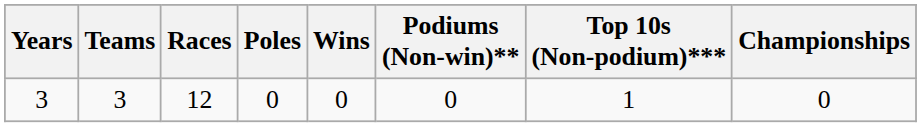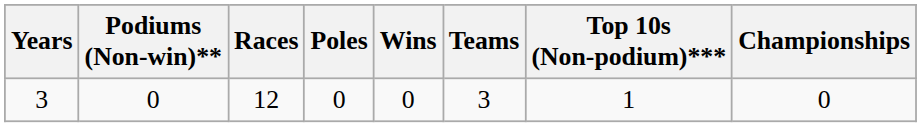columns swapped: (120, 41) <-> (451, 41)
